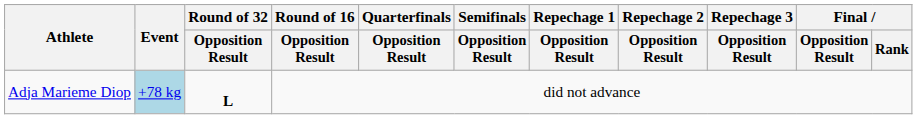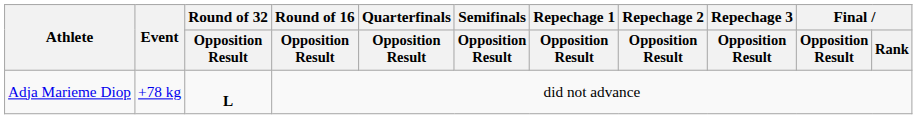(160, 92) lightblue background -> (160, 92) no background
